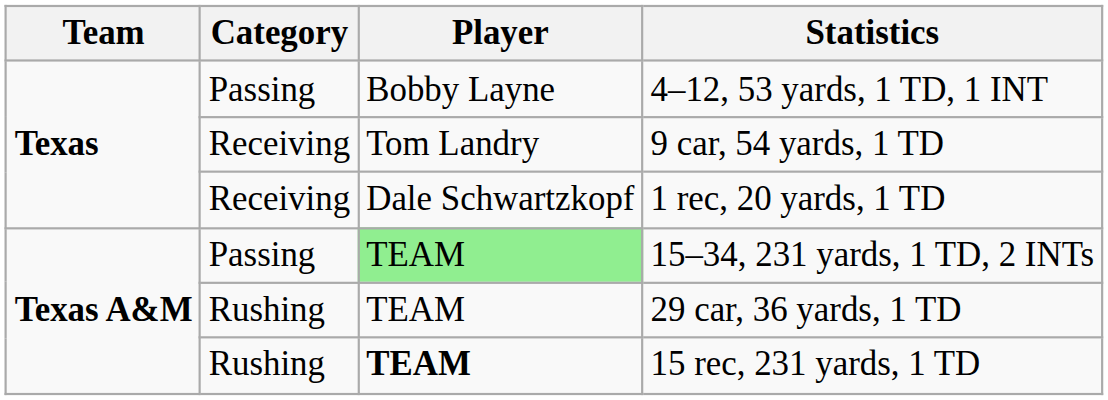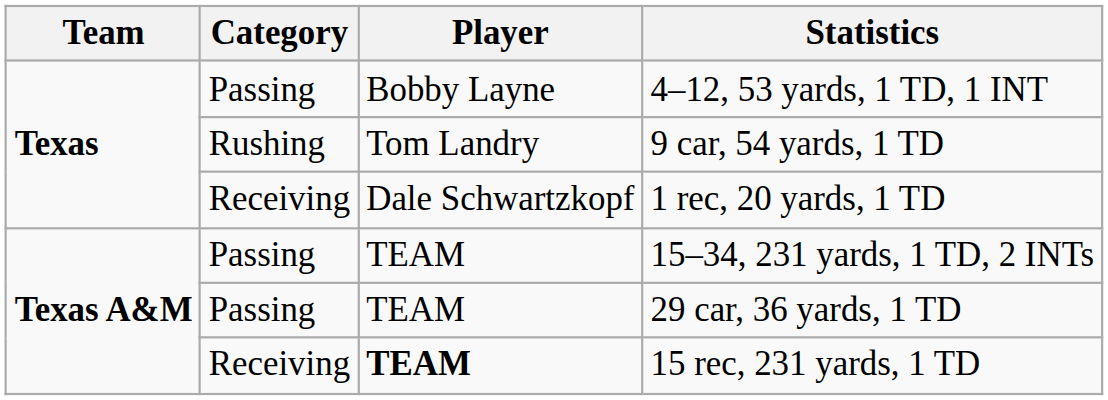(279, 143) Receiving -> (267, 143) Rushing
(416, 254) lightgreen background -> (416, 254) no background
(267, 309) Rushing -> (262, 309) Passing
(267, 364) Rushing -> (279, 364) Receiving
